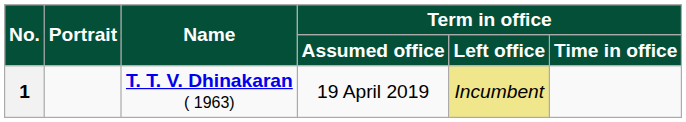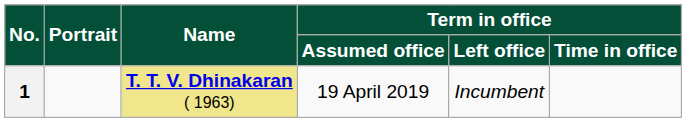(209, 91) no background -> (209, 91) khaki background
(499, 91) khaki background -> (499, 91) no background
